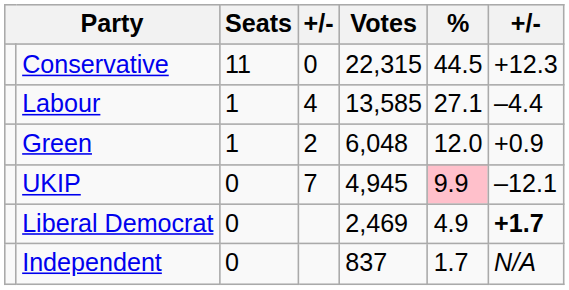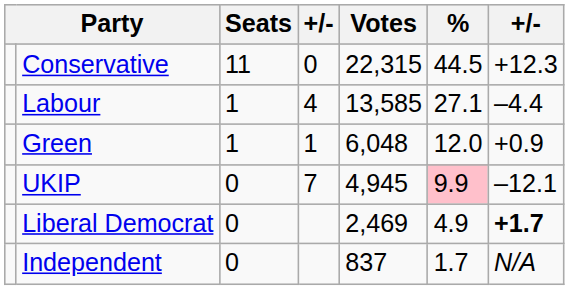(311, 143) 2 -> (311, 143) 1
